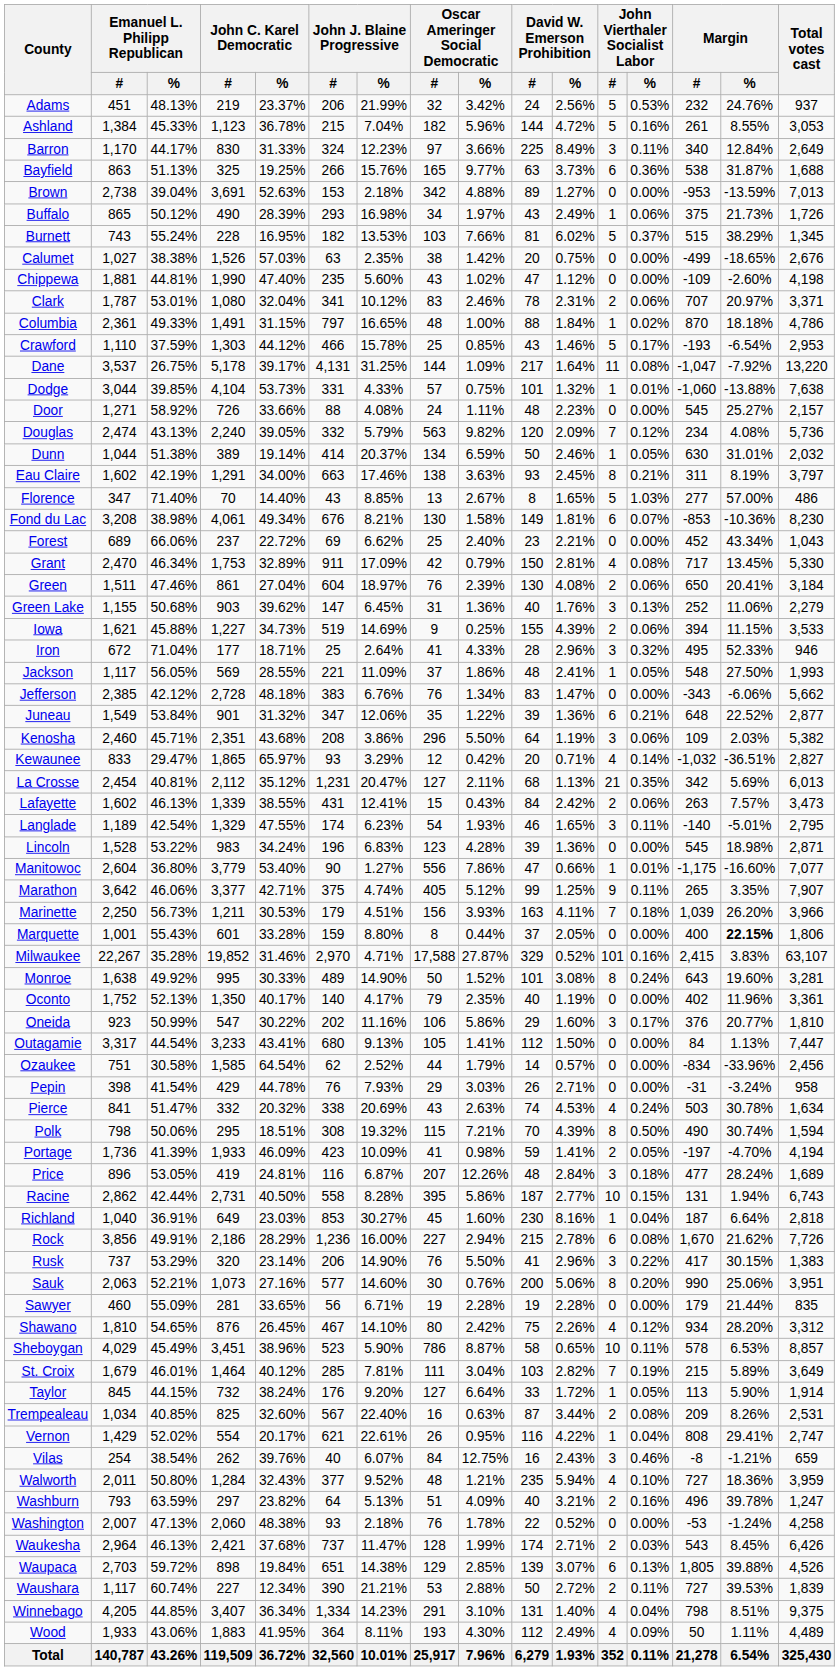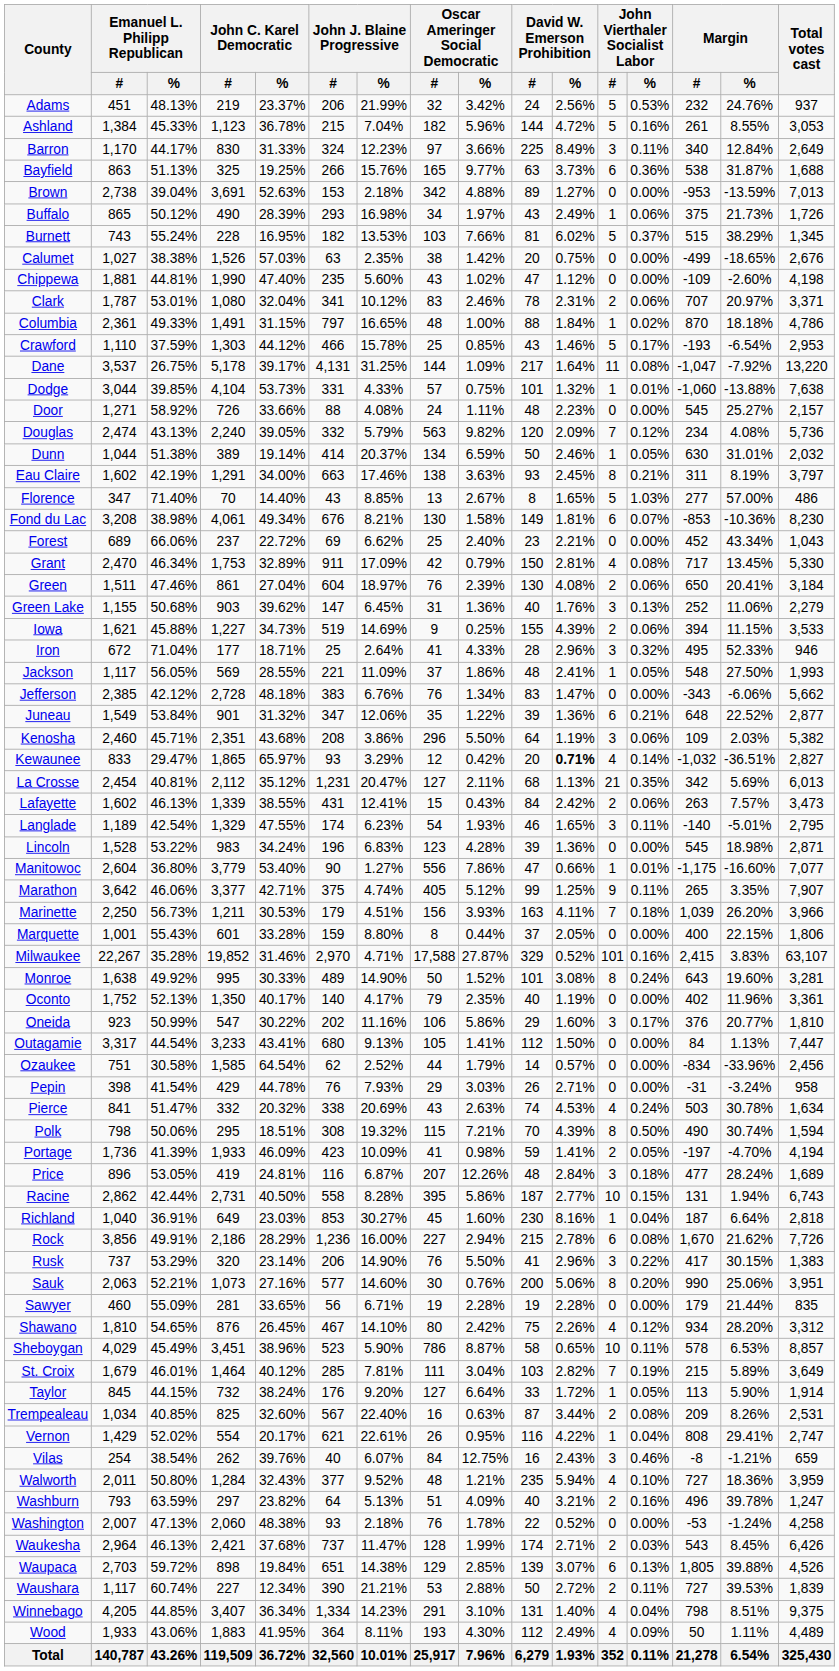(575, 760) normal -> (575, 760) bold
(750, 934) bold -> (750, 934) normal
